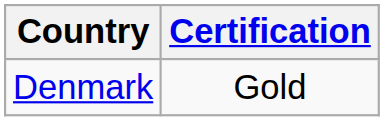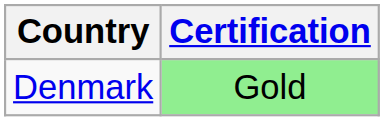(270, 86) no background -> (270, 86) lightgreen background
